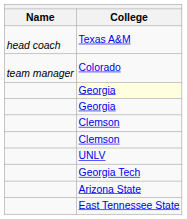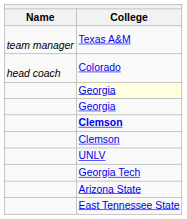(34, 45) head coach -> (40, 45) team manager
(40, 73) team manager -> (34, 73) head coach
(99, 123) normal -> (101, 123) bold
